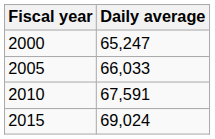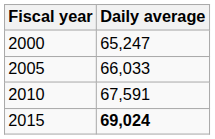(125, 120) normal -> (125, 120) bold
